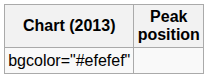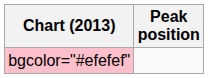(69, 60) no background -> (69, 60) pink background
